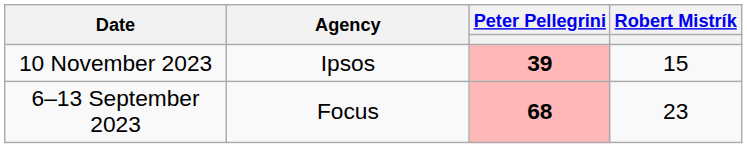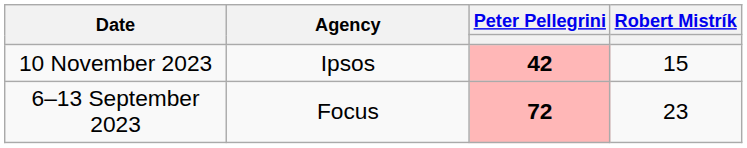(540, 62) 39 -> (540, 62) 42
(540, 111) 68 -> (540, 111) 72
